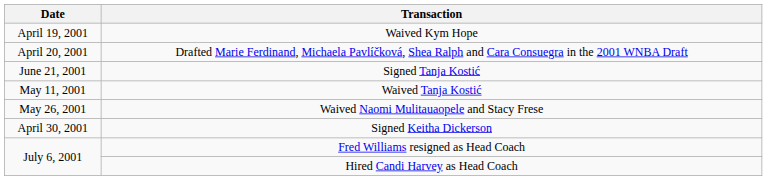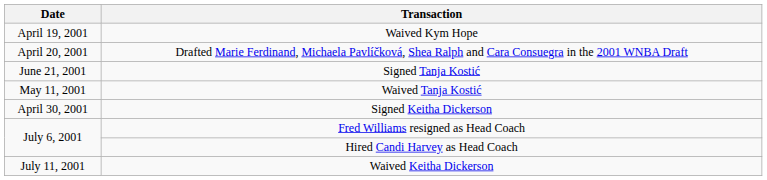- row: (432, 109)
+ row: (432, 166)
